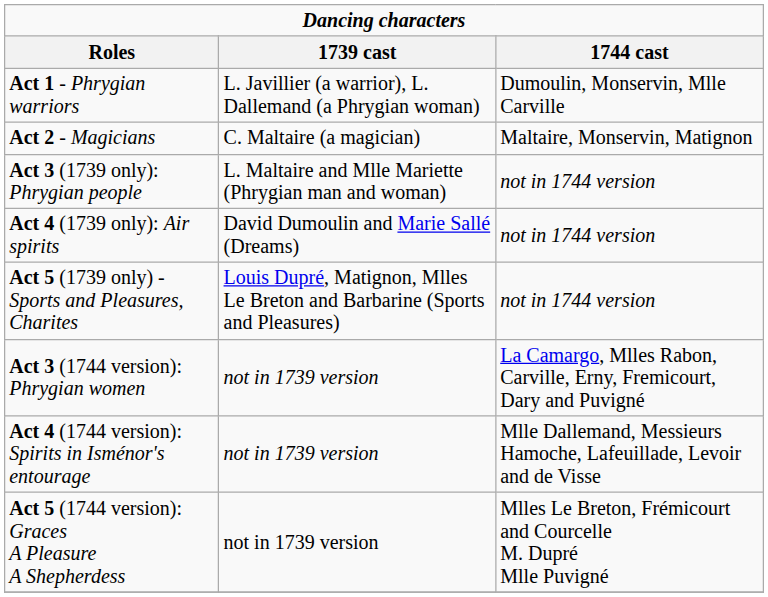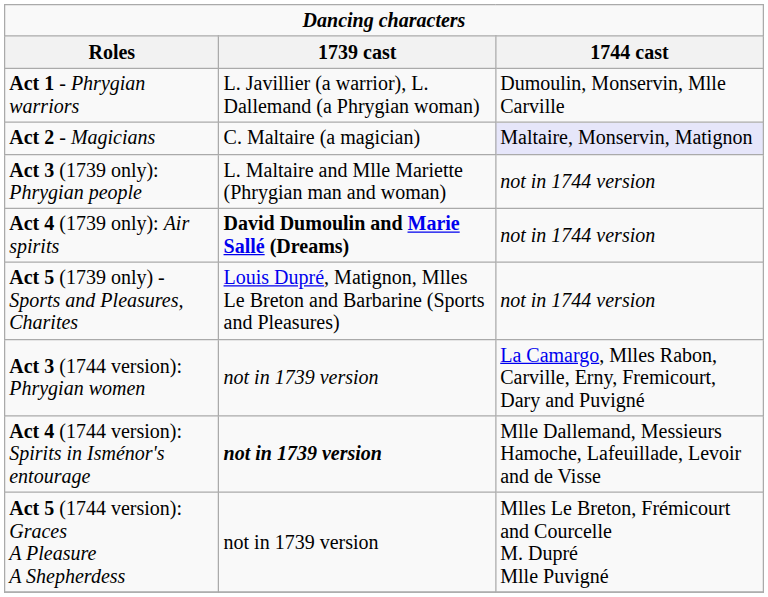(626, 138) no background -> (626, 138) lavender background
(357, 235) normal -> (342, 235) bold
(301, 454) normal -> (303, 454) bold
